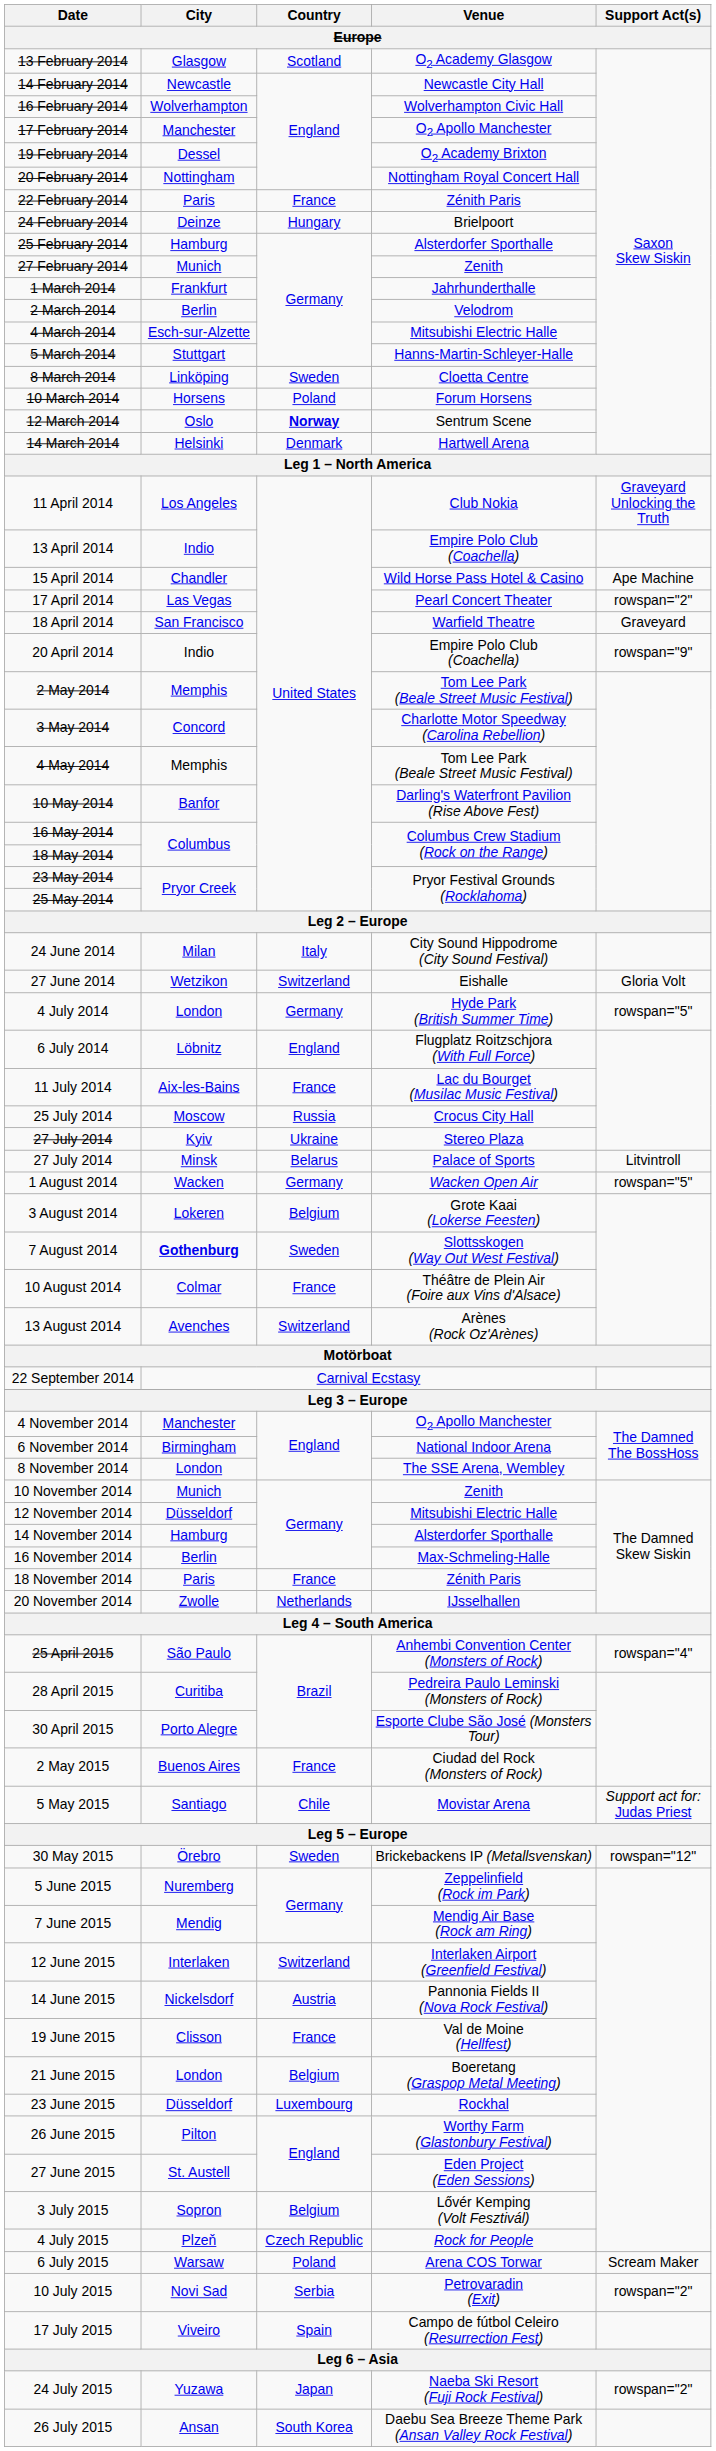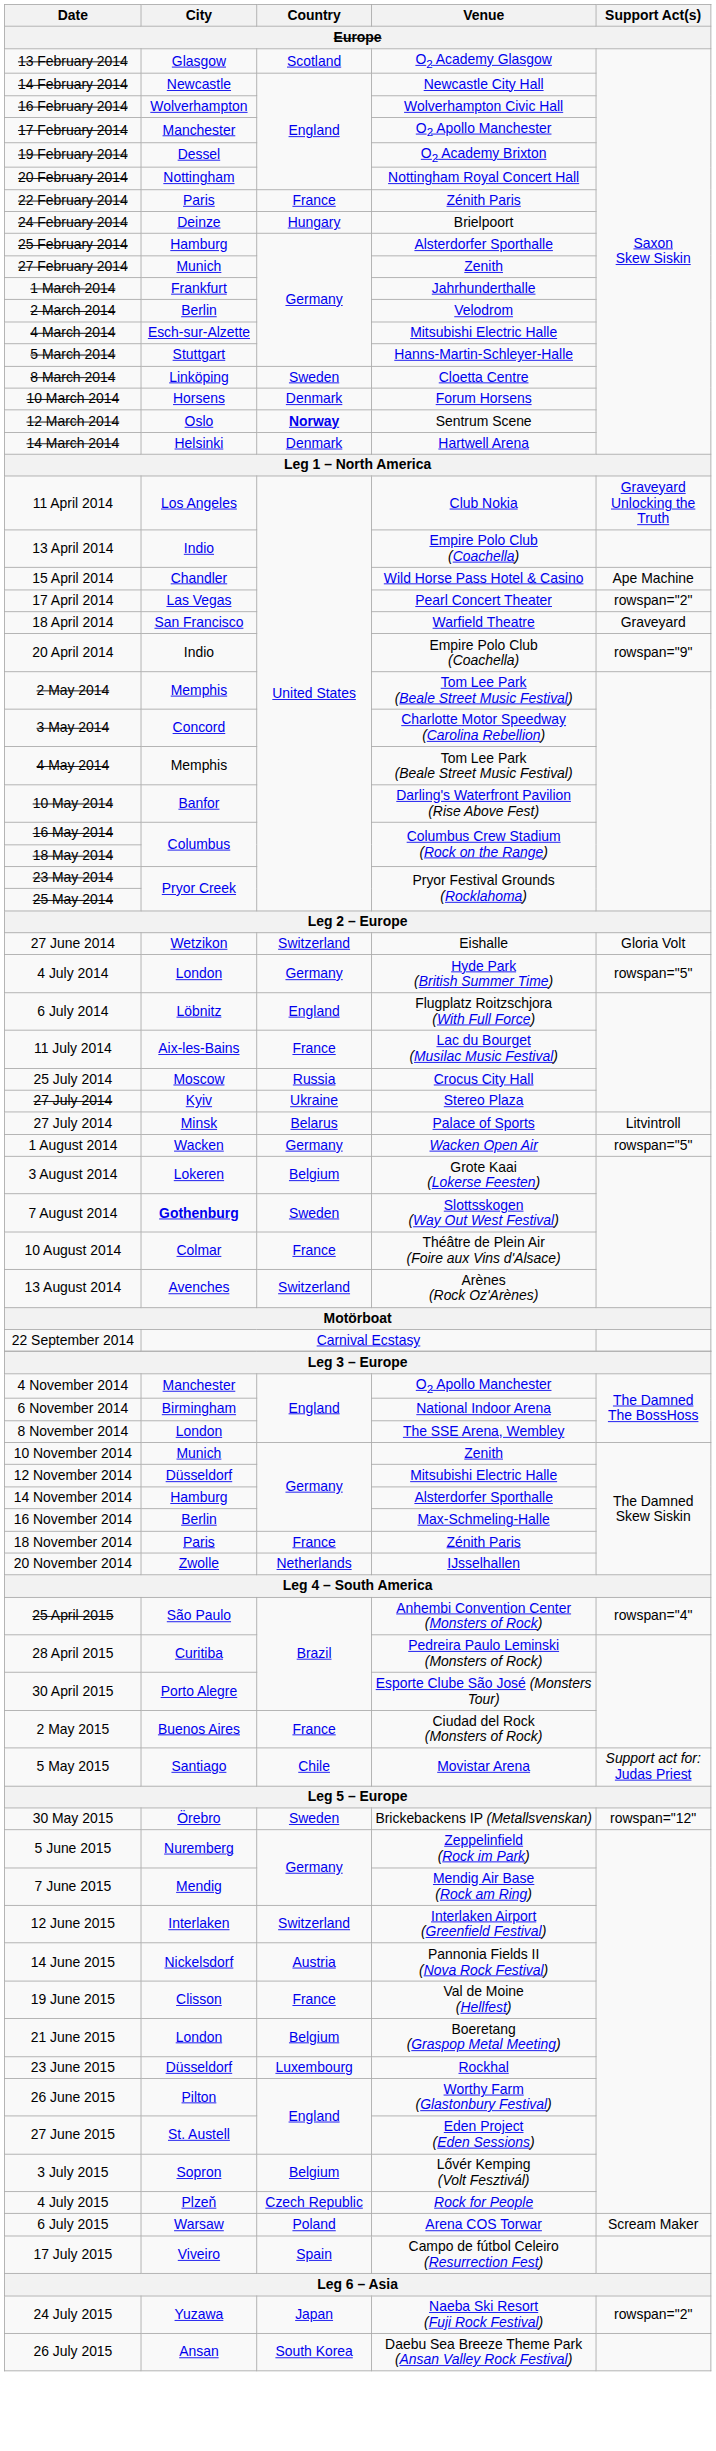(314, 399) Poland -> (314, 399) Denmark
- row: (73, 951)
- row: (73, 2292)
